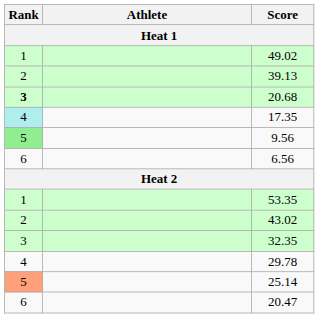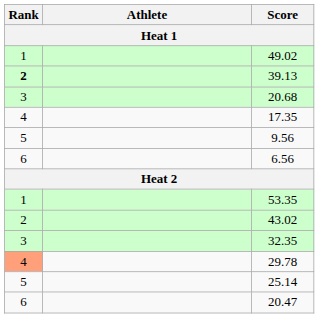(24, 76) normal -> (24, 76) bold
(24, 96) bold -> (24, 96) normal
(24, 117) paleturquoise background -> (24, 117) no background
(24, 138) lightgreen background -> (24, 138) no background
(24, 261) no background -> (24, 261) lightsalmon background
(24, 281) lightsalmon background -> (24, 281) no background
